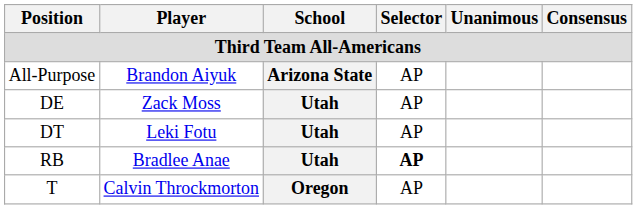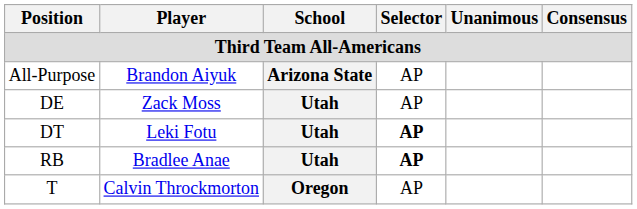(411, 132) normal -> (411, 132) bold
